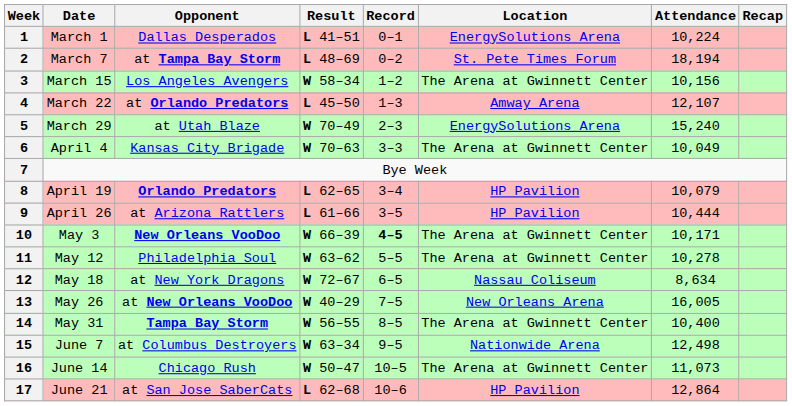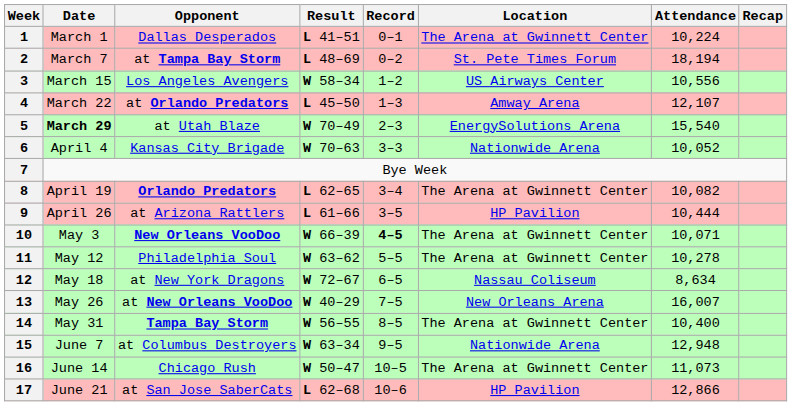(535, 38) EnergySolutions Arena -> (535, 38) The Arena at Gwinnett Center
(535, 82) The Arena at Gwinnett Center -> (535, 82) US Airways Center
(695, 82) 10,156 -> (695, 82) 10,556
(79, 126) normal -> (79, 126) bold
(695, 126) 15,240 -> (695, 126) 15,540
(535, 148) The Arena at Gwinnett Center -> (535, 148) Nationwide Arena
(695, 148) 10,049 -> (695, 148) 10,052
(535, 192) HP Pavilion -> (535, 192) The Arena at Gwinnett Center
(695, 192) 10,079 -> (695, 192) 10,082
(695, 236) 10,171 -> (695, 236) 10,071
(695, 302) 16,005 -> (695, 302) 16,007
(695, 346) 12,498 -> (695, 346) 12,948
(695, 390) 12,864 -> (695, 390) 12,866
